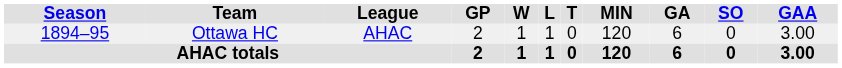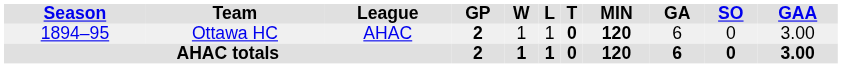(478, 33) normal -> (478, 33) bold
(572, 33) normal -> (572, 33) bold
(616, 33) normal -> (616, 33) bold
